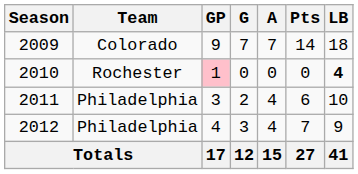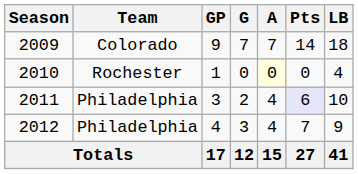(216, 73) pink background -> (216, 73) no background
(272, 73) no background -> (272, 73) lightyellow background
(338, 73) bold -> (338, 73) normal
(305, 100) no background -> (305, 100) lavender background
